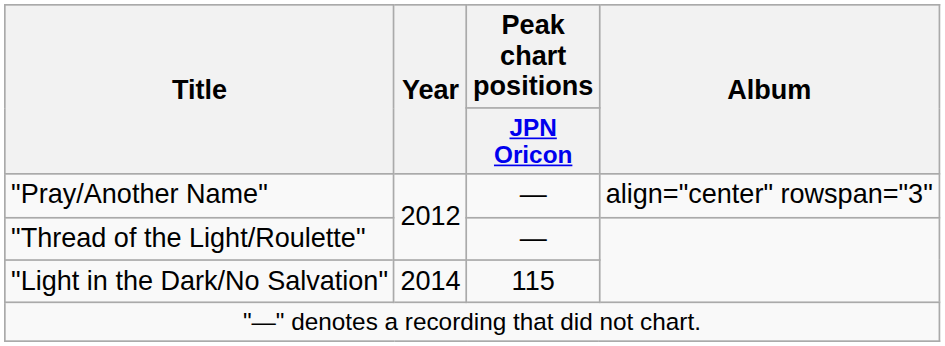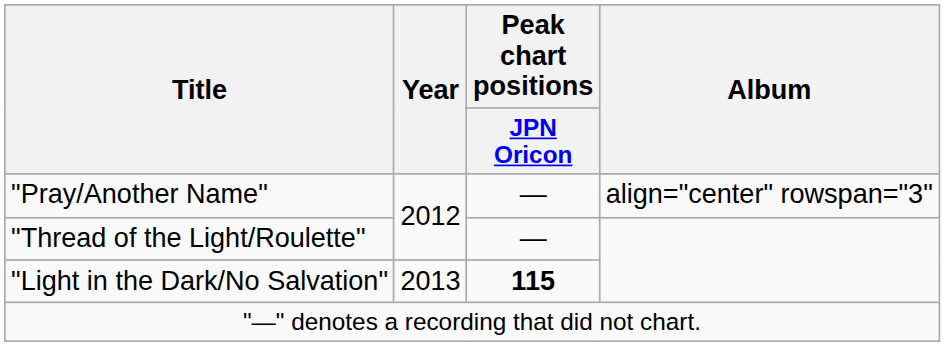(431, 280) 2014 -> (431, 280) 2013
(533, 280) normal -> (533, 280) bold
